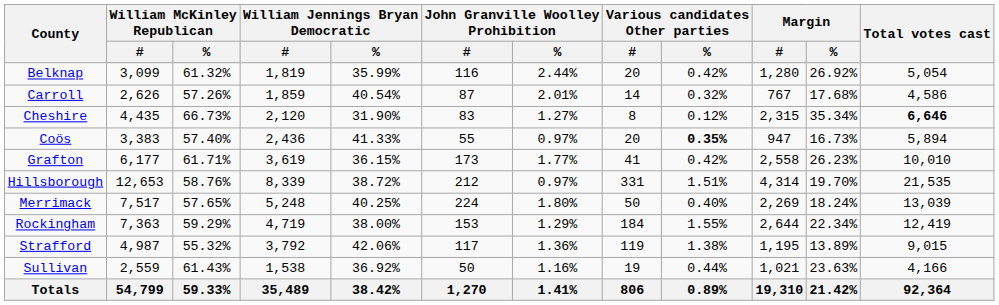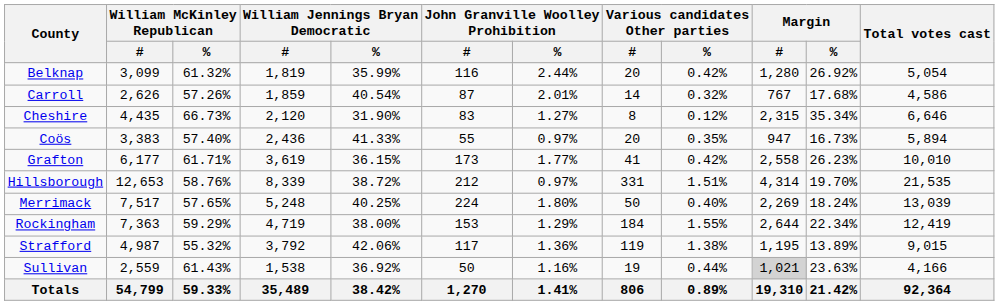(927, 117) bold -> (927, 117) normal
(707, 139) bold -> (707, 139) normal
(779, 268) no background -> (779, 268) lightgrey background
